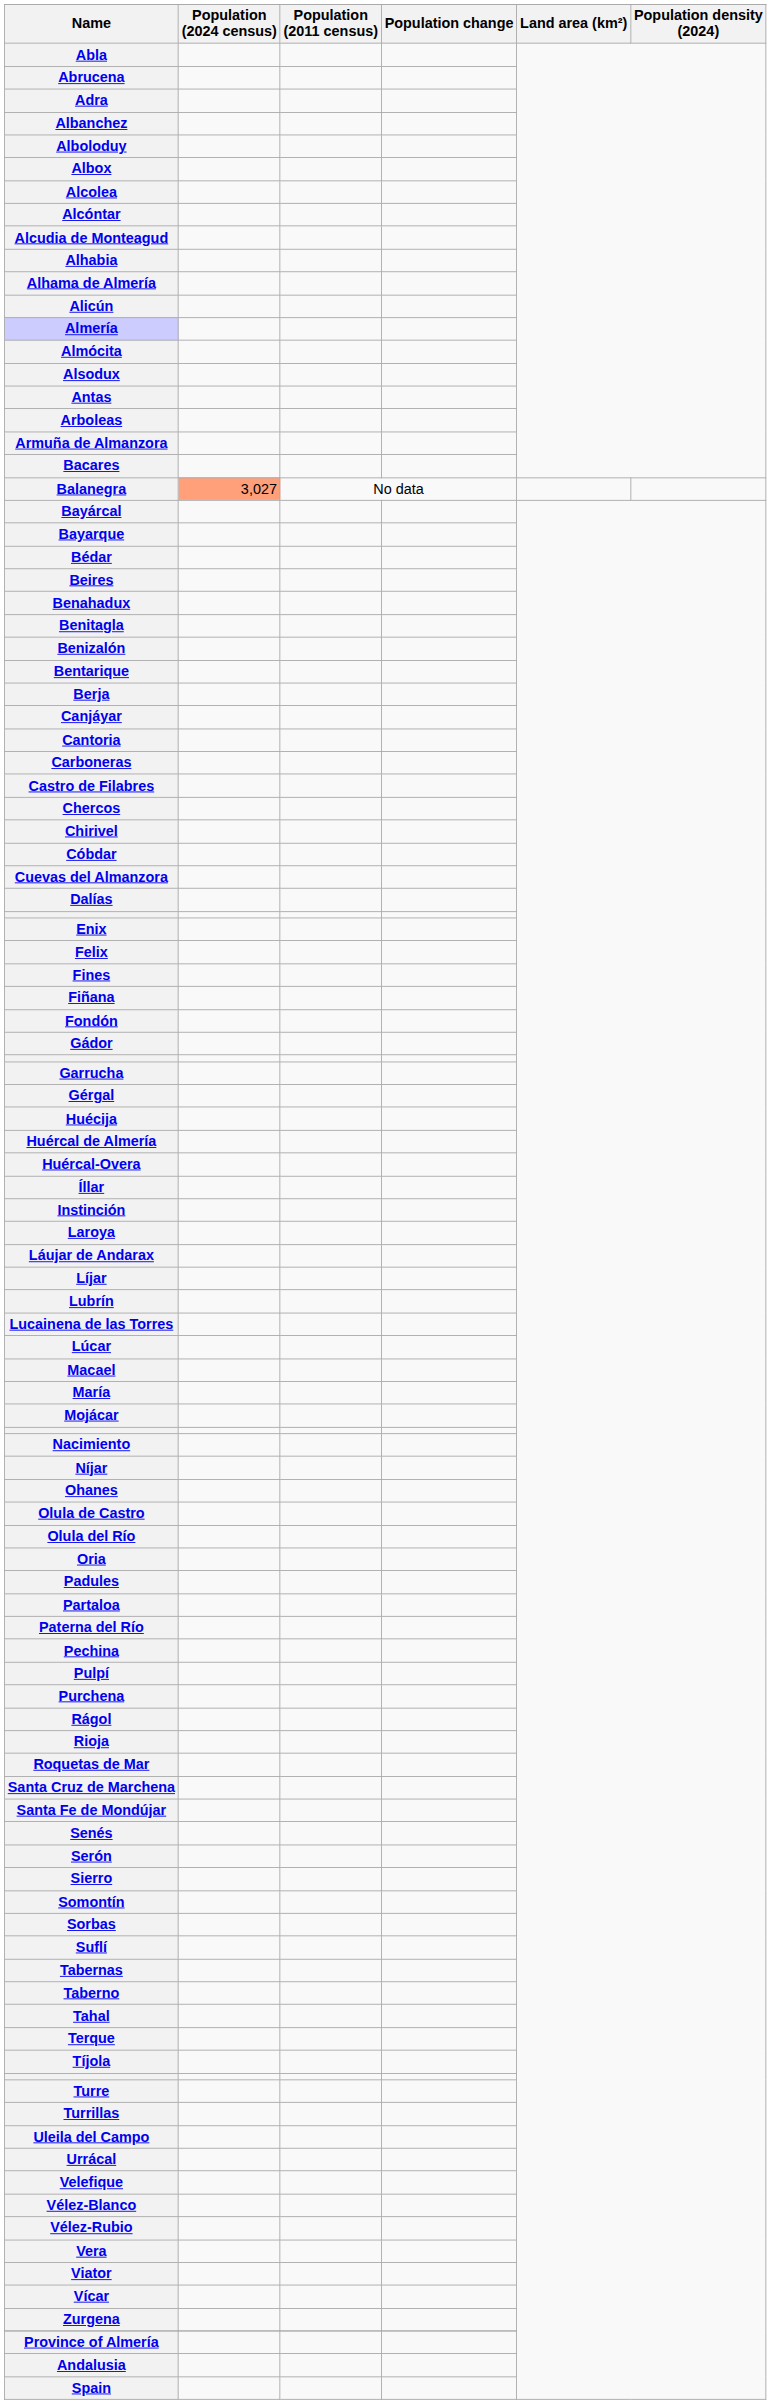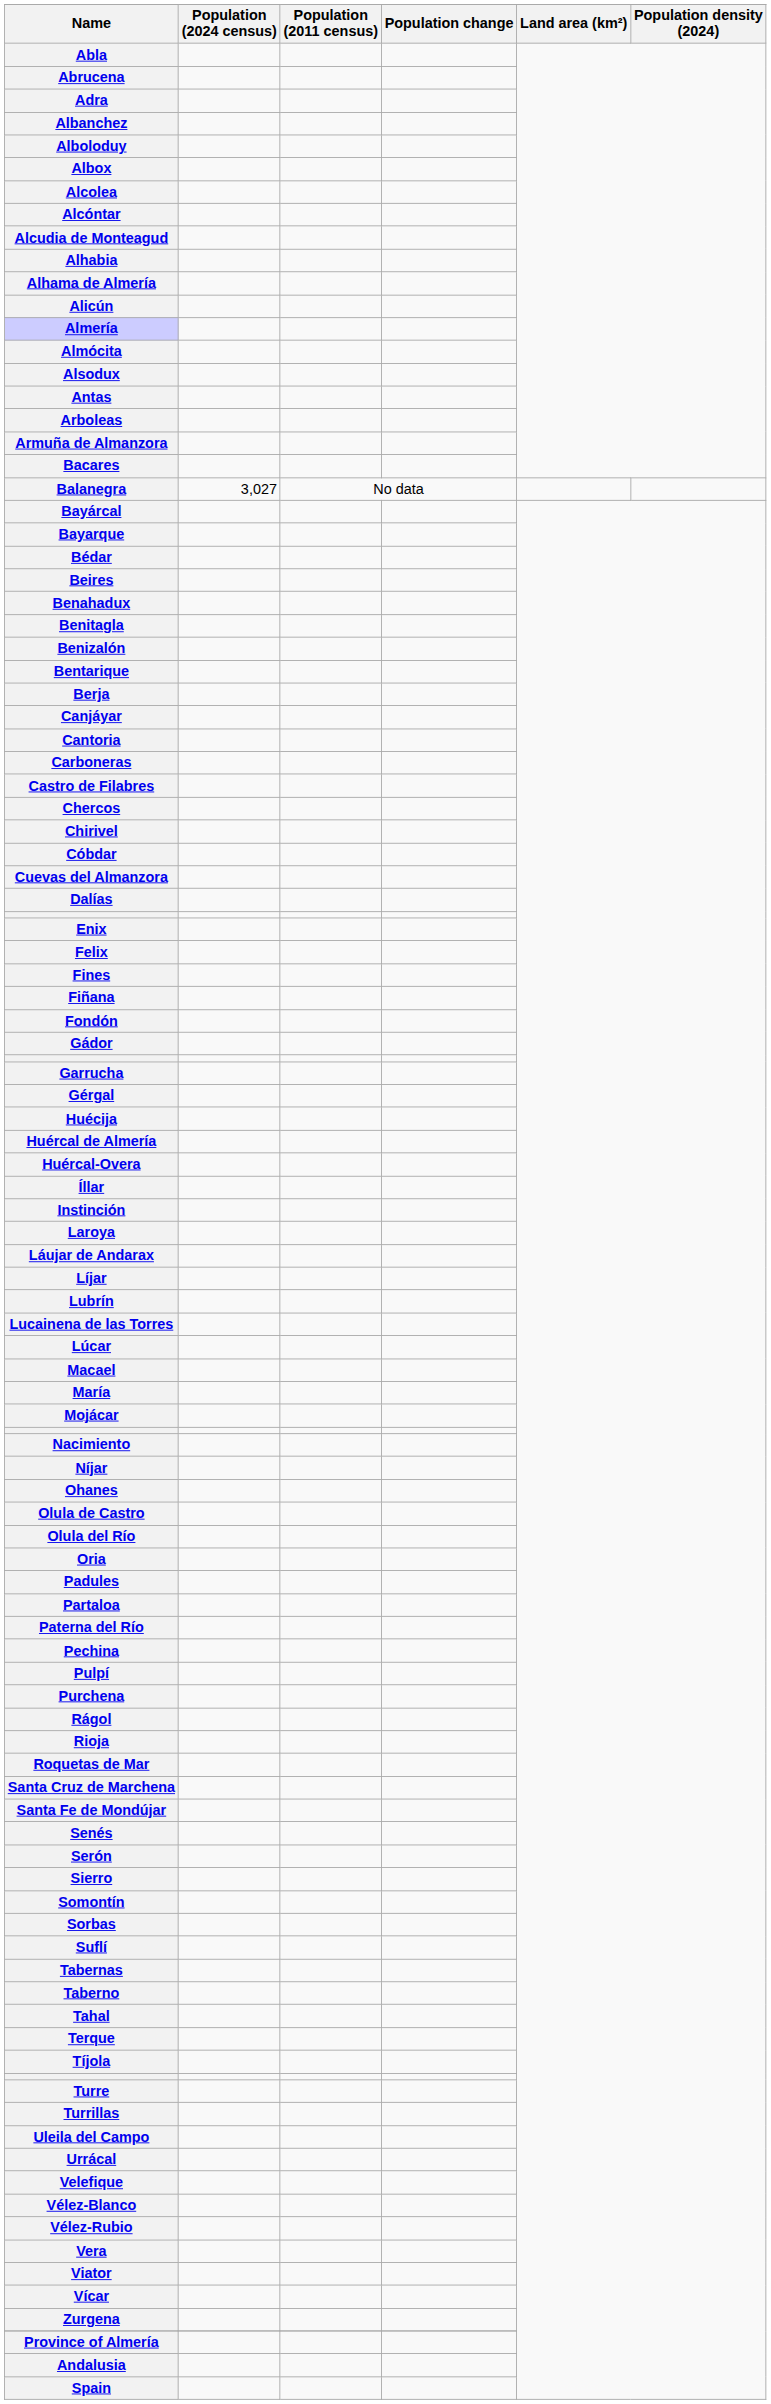(259, 488) lightsalmon background -> (259, 488) no background
